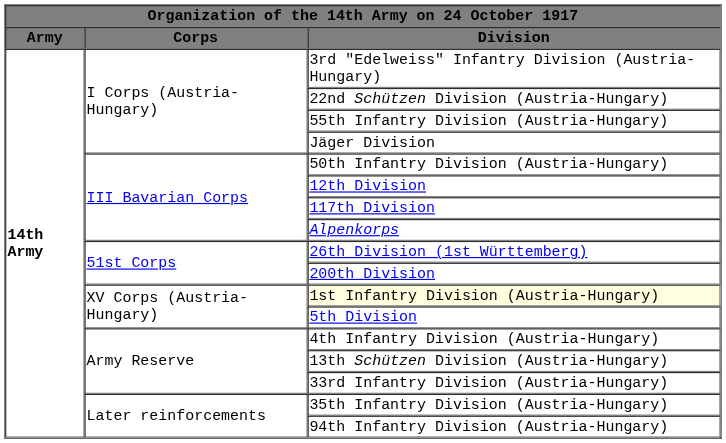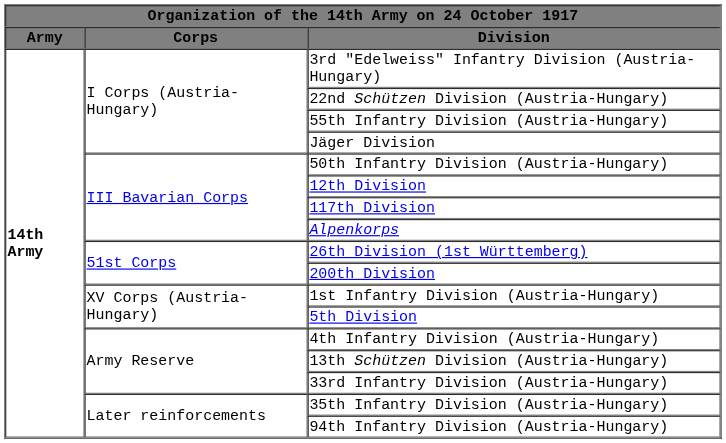(484, 296) lightyellow background -> (484, 296) no background
